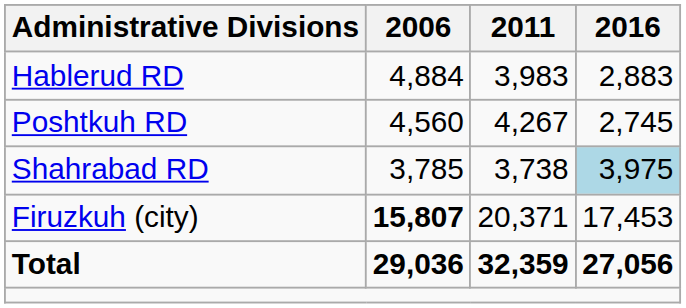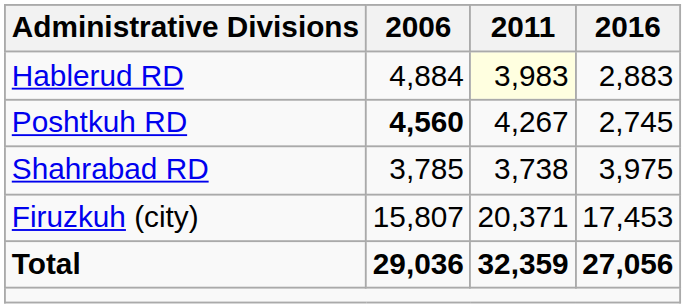(531, 75) no background -> (531, 75) lightyellow background
(427, 122) normal -> (427, 122) bold
(636, 169) lightblue background -> (636, 169) no background
(418, 216) bold -> (418, 216) normal
